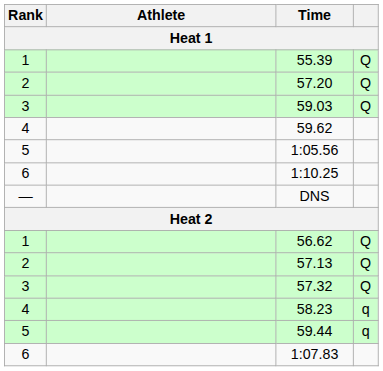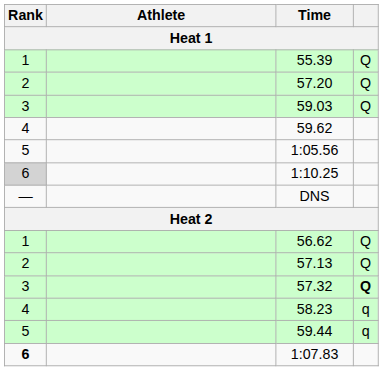(26, 173) no background -> (26, 173) lightgrey background
(366, 286) normal -> (366, 286) bold
(26, 354) normal -> (26, 354) bold
